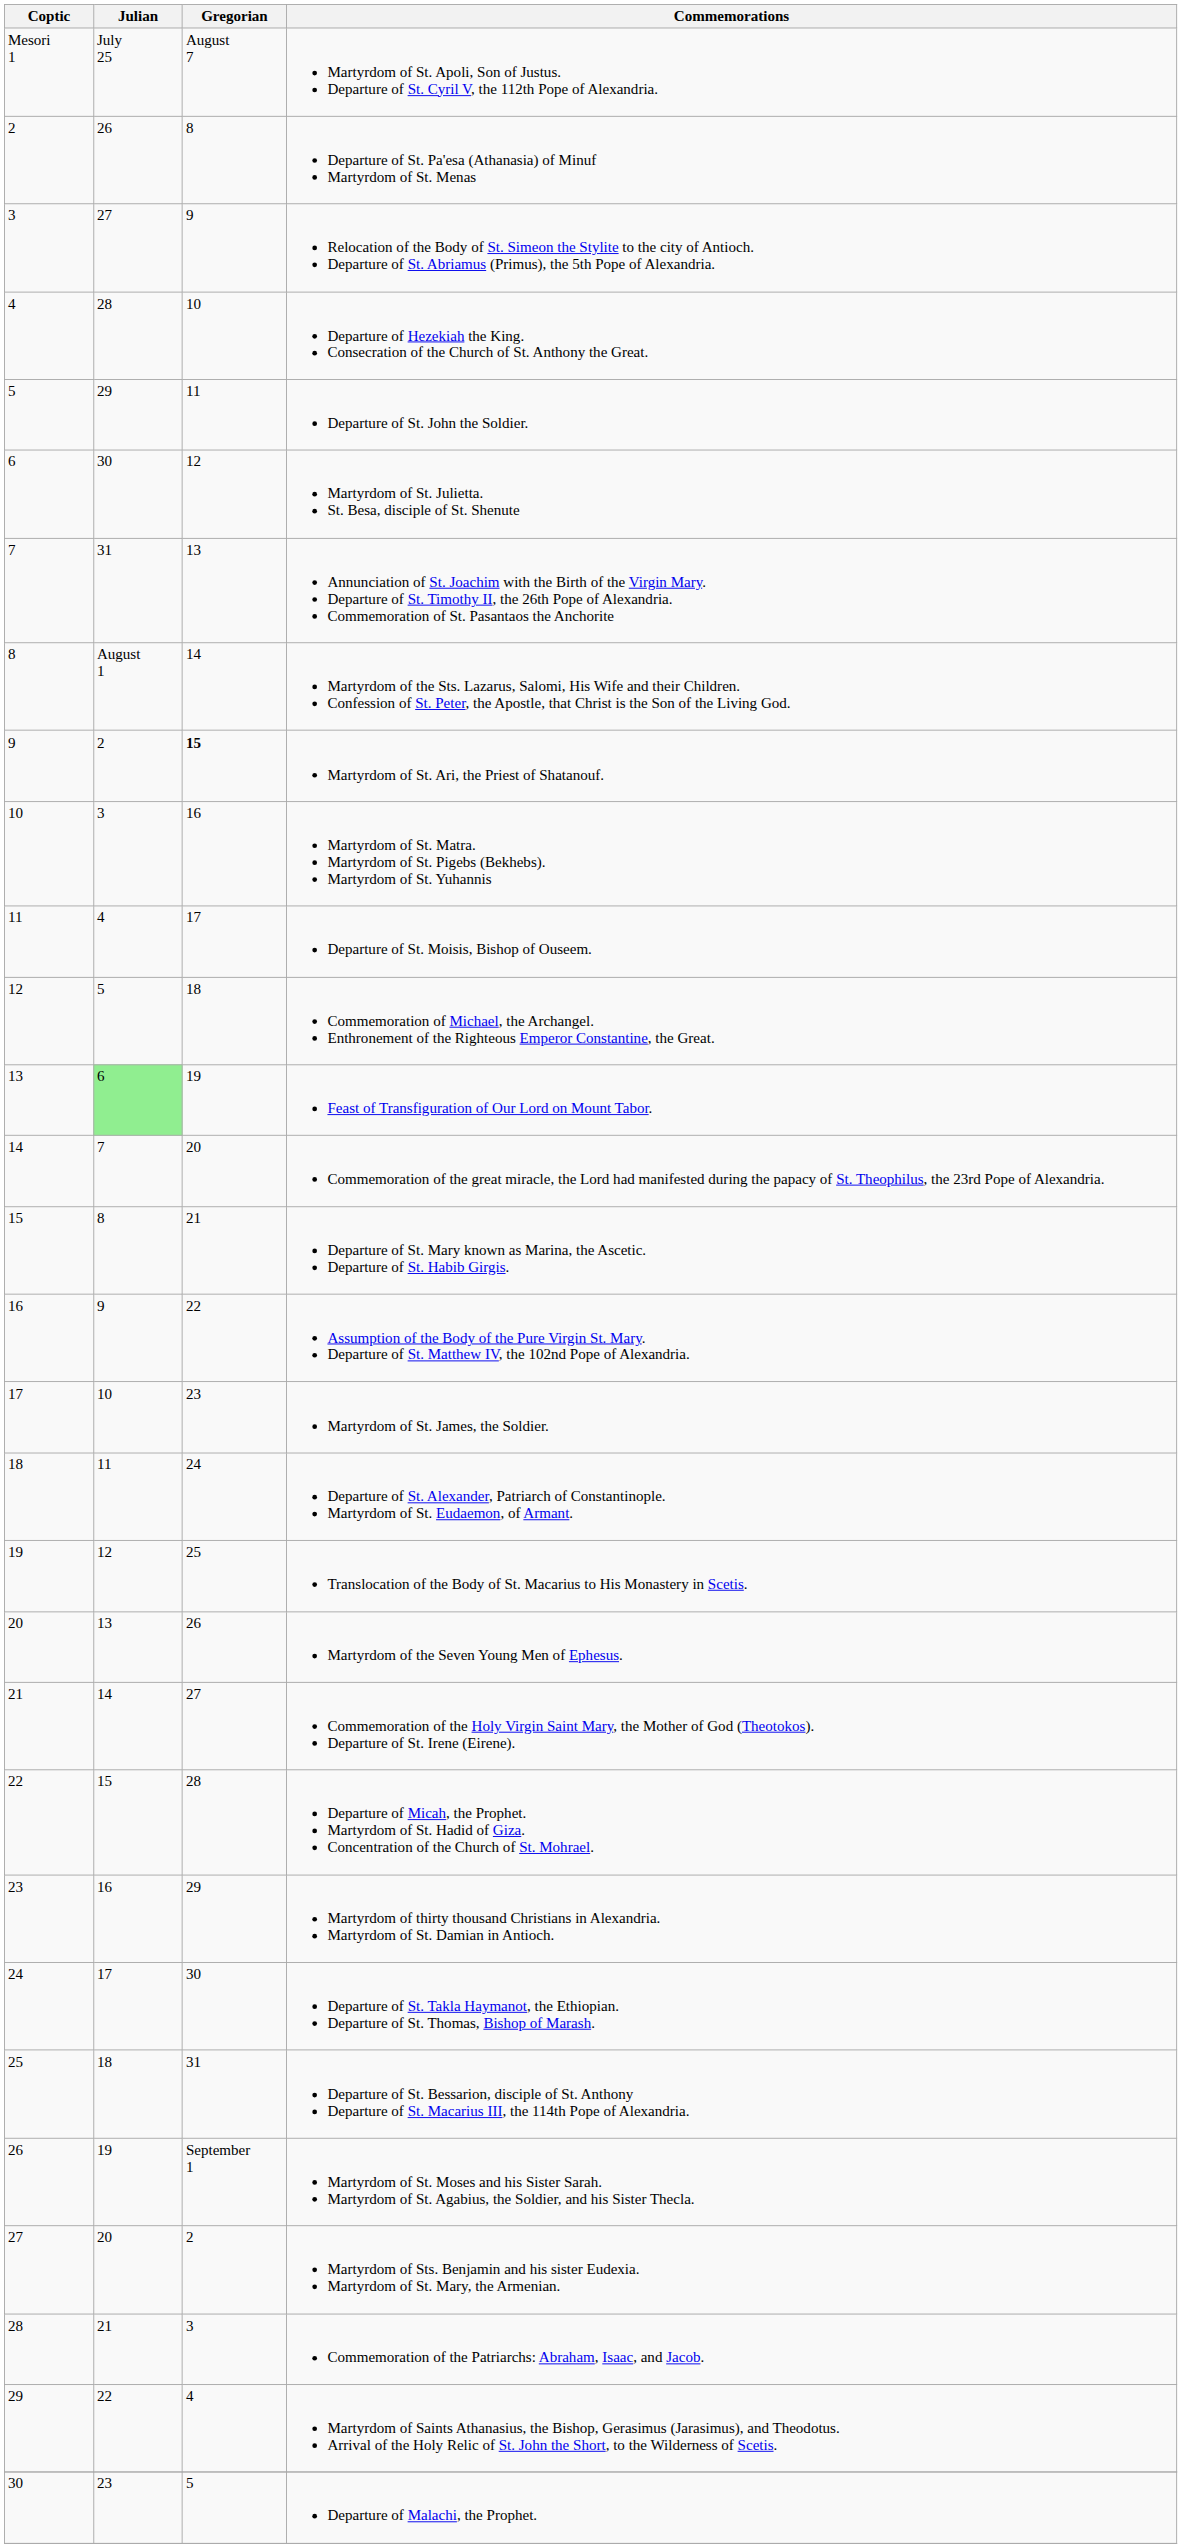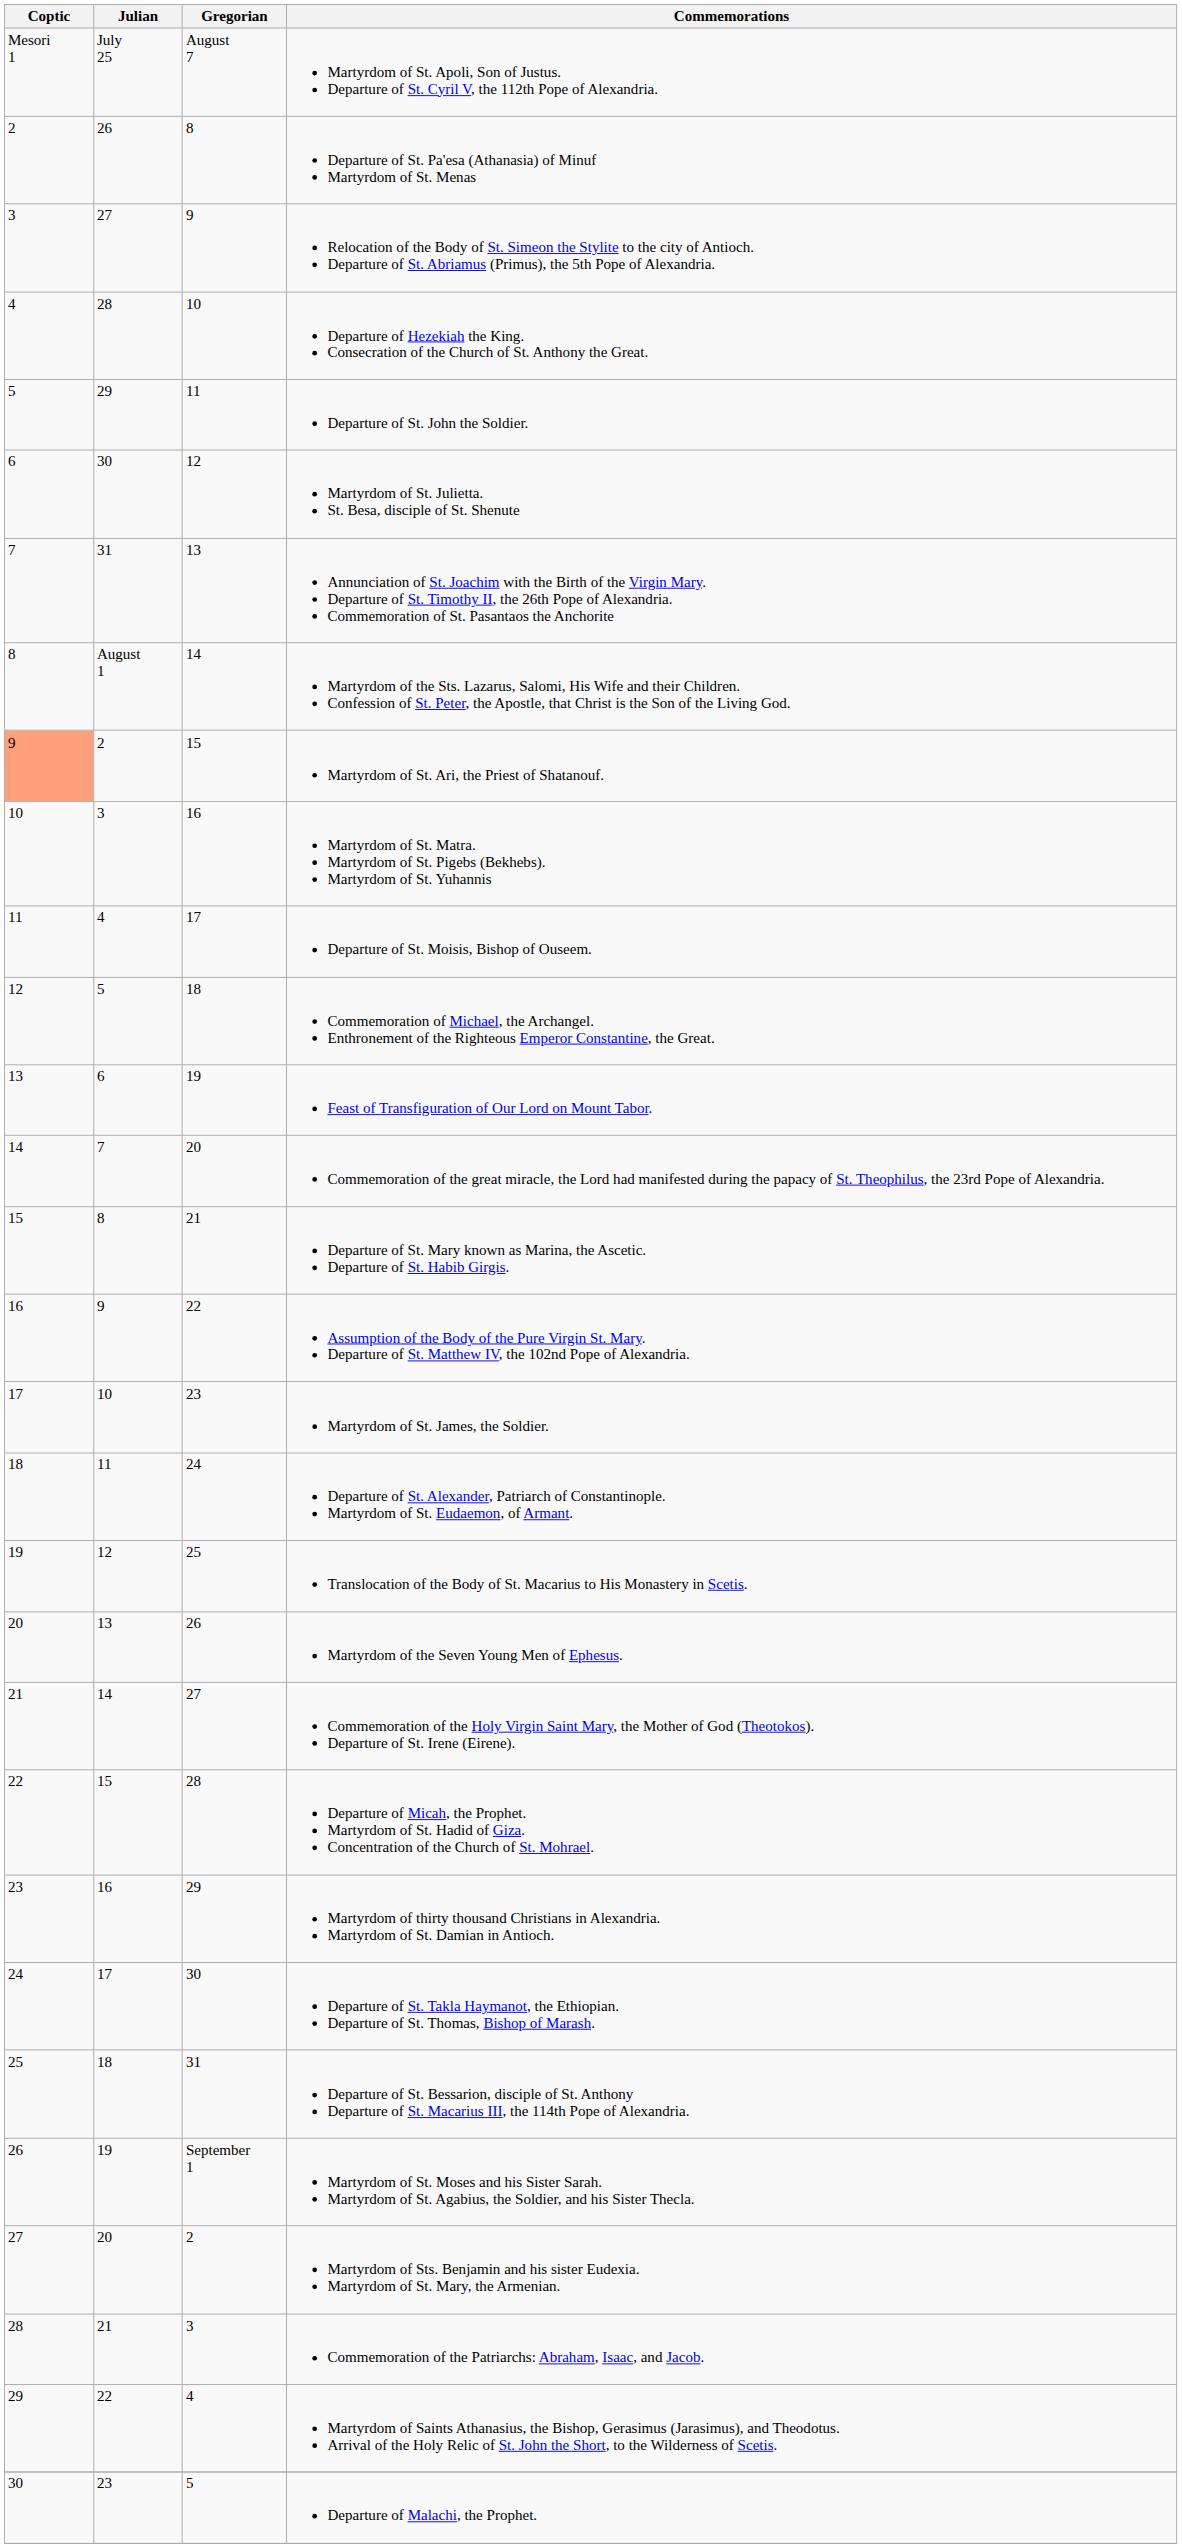(12, 742) no background -> (12, 742) lightsalmon background
(193, 742) bold -> (193, 742) normal
(101, 1076) lightgreen background -> (101, 1076) no background
